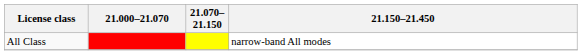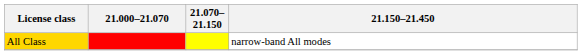(26, 41) no background -> (26, 41) gold background
